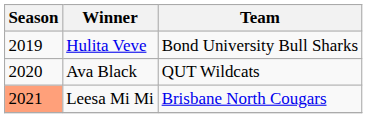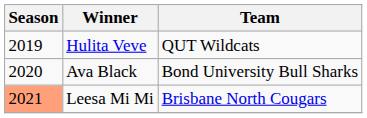(260, 44) Bond University Bull Sharks -> (211, 44) QUT Wildcats
(211, 71) QUT Wildcats -> (260, 71) Bond University Bull Sharks
